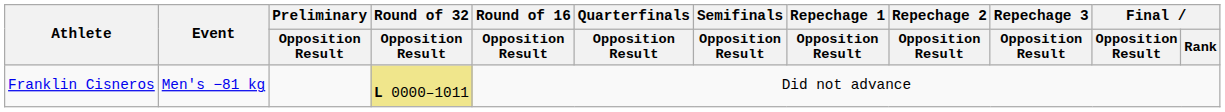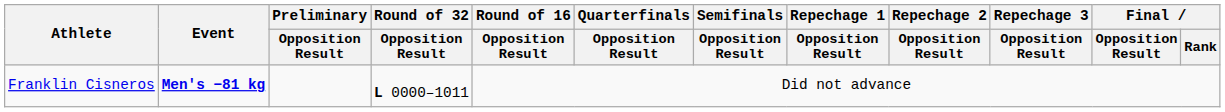(213, 85) normal -> (213, 85) bold
(422, 94) khaki background -> (422, 94) no background
